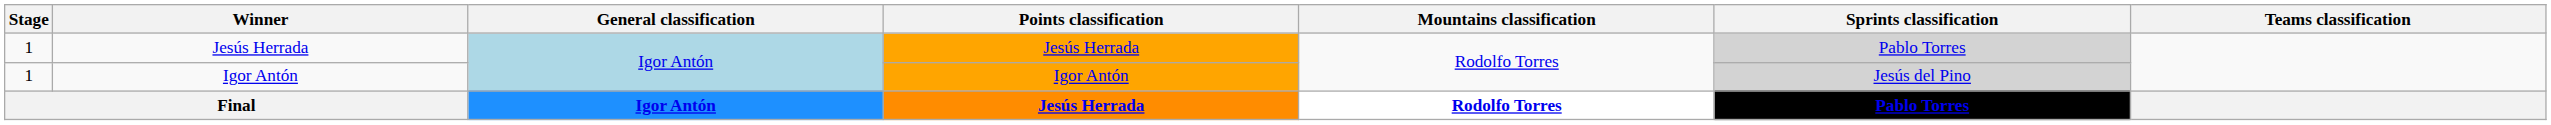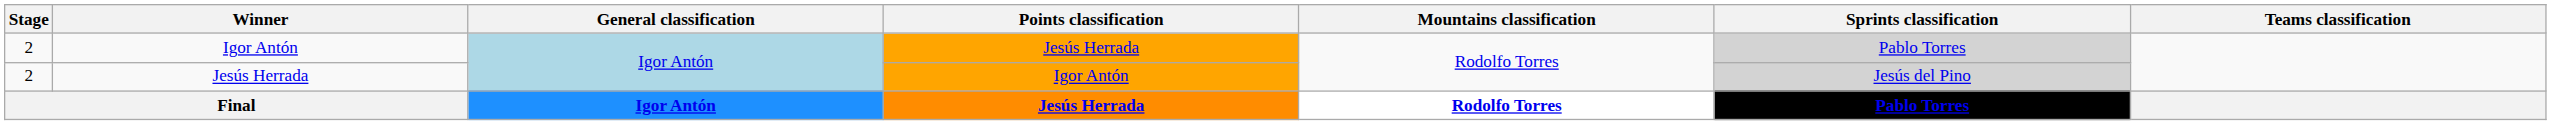(29, 48) 1 -> (29, 48) 2
(260, 48) Jesús Herrada -> (260, 48) Igor Antón
(29, 76) 1 -> (29, 76) 2
(260, 76) Igor Antón -> (260, 76) Jesús Herrada
